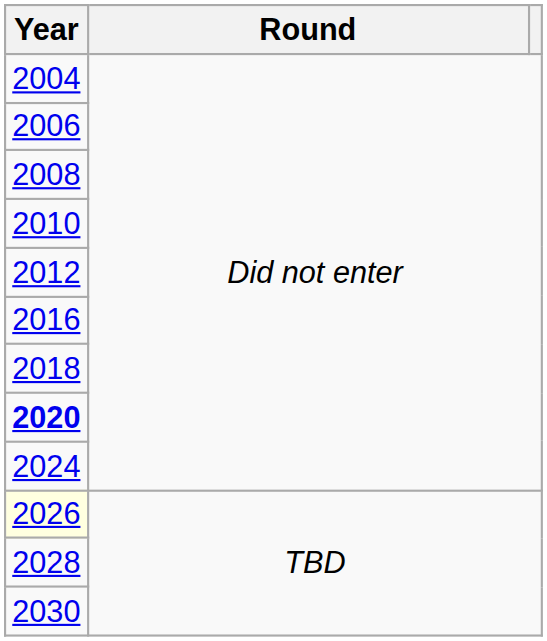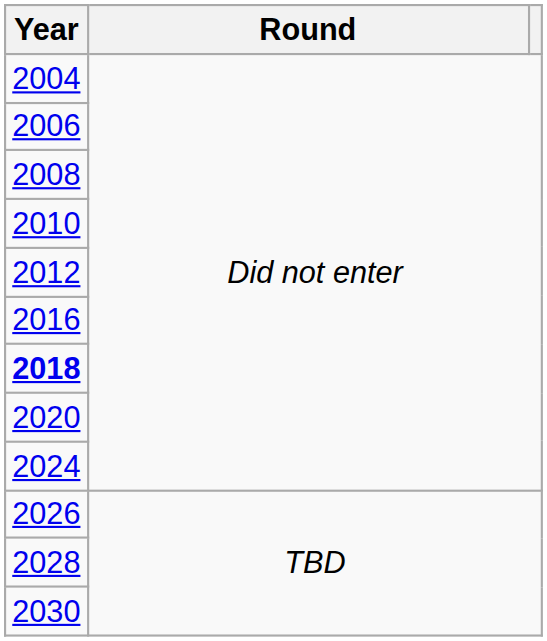(46, 369) normal -> (46, 369) bold
(46, 417) bold -> (46, 417) normal
(46, 514) lightyellow background -> (46, 514) no background
